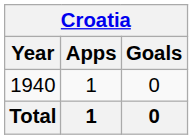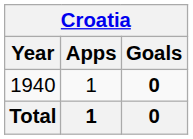(154, 85) normal -> (154, 85) bold
